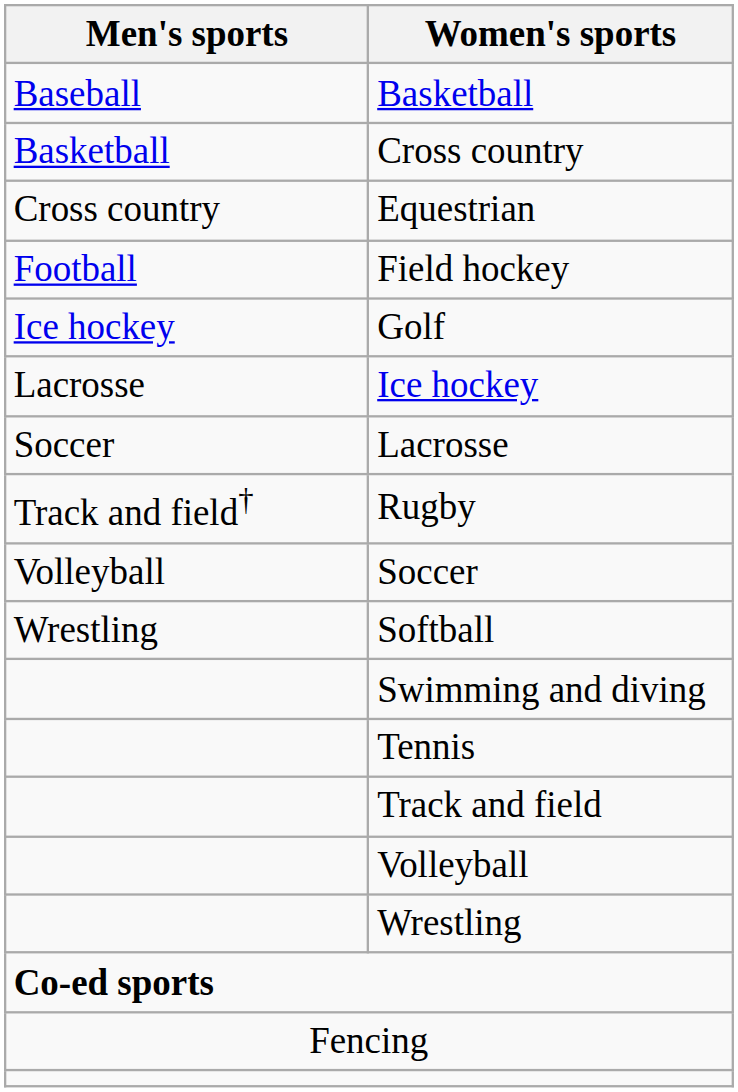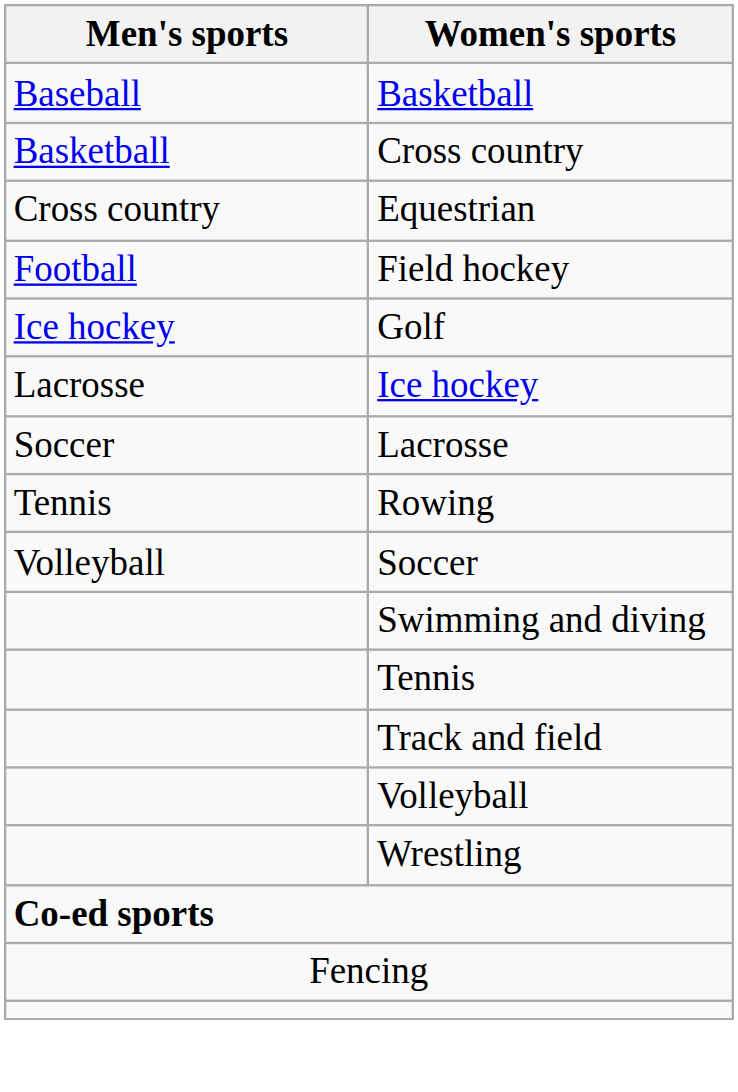+ row: (436, 502)
- row: (426, 507)
- row: (436, 629)
